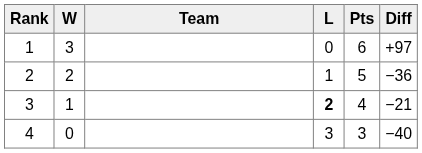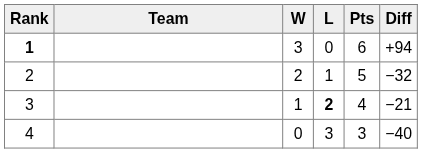columns swapped: (199, 18) <-> (69, 18)
(29, 47) normal -> (29, 47) bold
(399, 47) +97 -> (399, 47) +94
(399, 76) −36 -> (399, 76) −32
